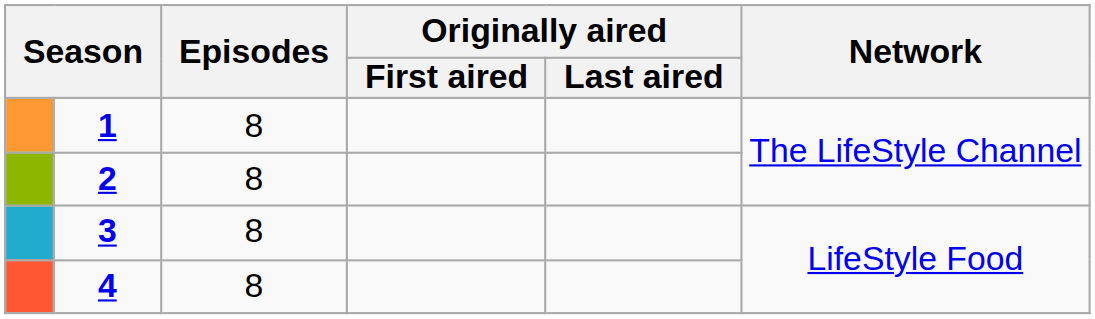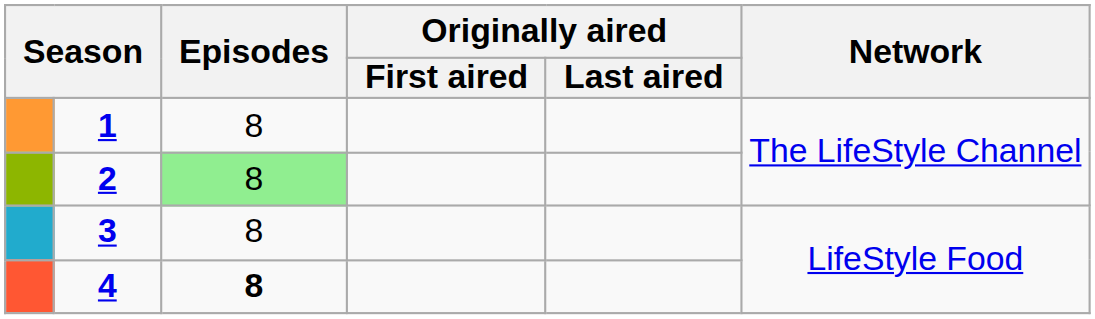(254, 178) no background -> (254, 178) lightgreen background
(254, 285) normal -> (254, 285) bold
